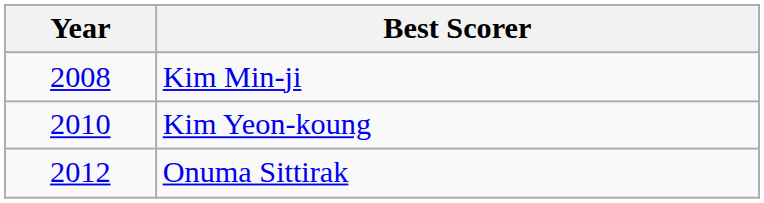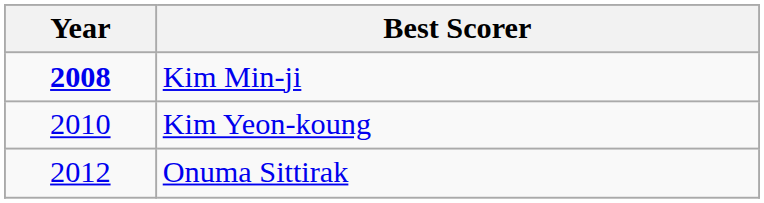(80, 76) normal -> (80, 76) bold
